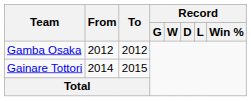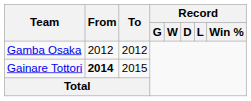(100, 68) normal -> (100, 68) bold
